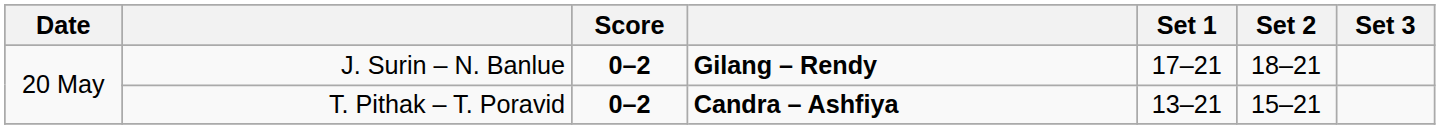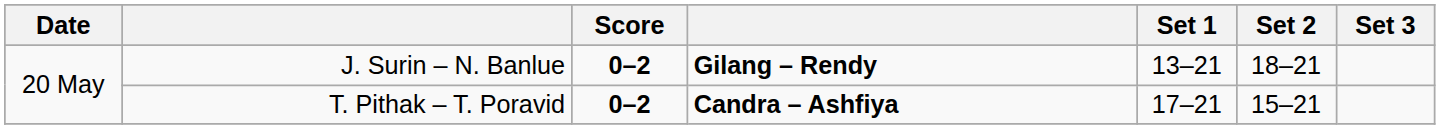(1187, 65) 17–21 -> (1187, 65) 13–21
(1187, 105) 13–21 -> (1187, 105) 17–21
